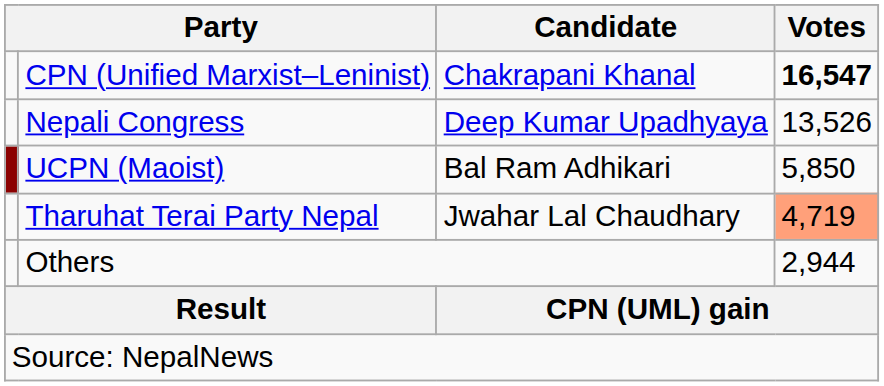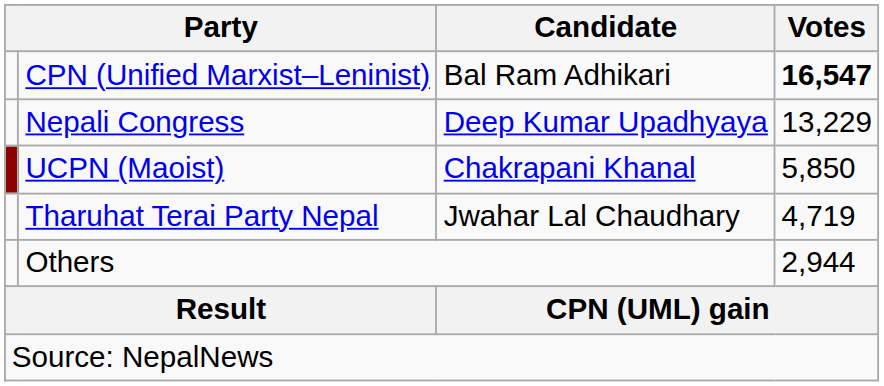(570, 74) Chakrapani Khanal -> (557, 74) Bal Ram Adhikari
(827, 121) 13,526 -> (827, 121) 13,229
(557, 168) Bal Ram Adhikari -> (570, 168) Chakrapani Khanal
(819, 215) lightsalmon background -> (819, 215) no background
